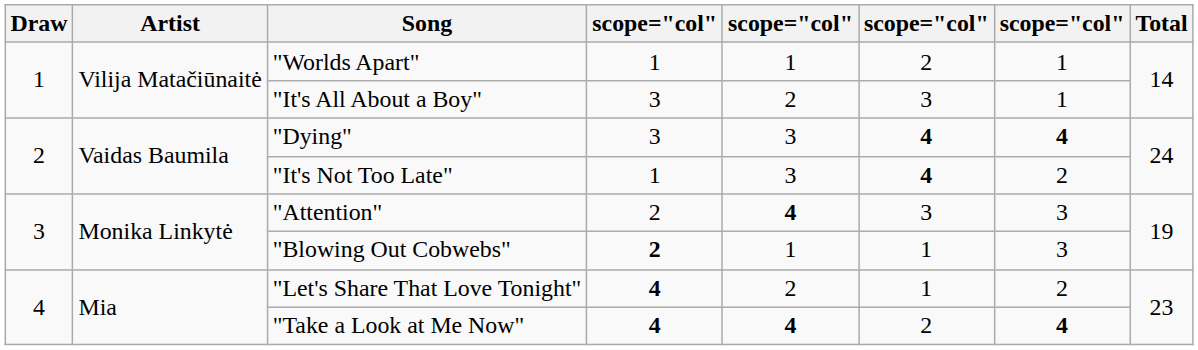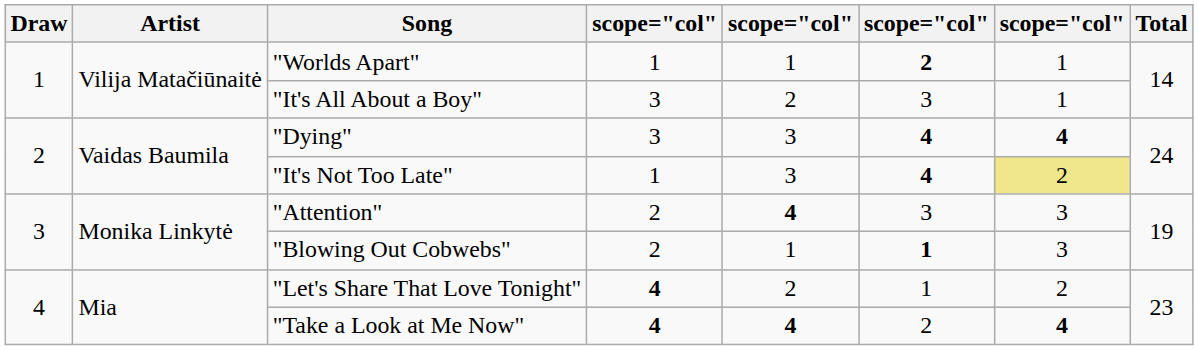(926, 61) normal -> (926, 61) bold
(1062, 174) no background -> (1062, 174) khaki background
(655, 250) bold -> (655, 250) normal
(926, 250) normal -> (926, 250) bold
